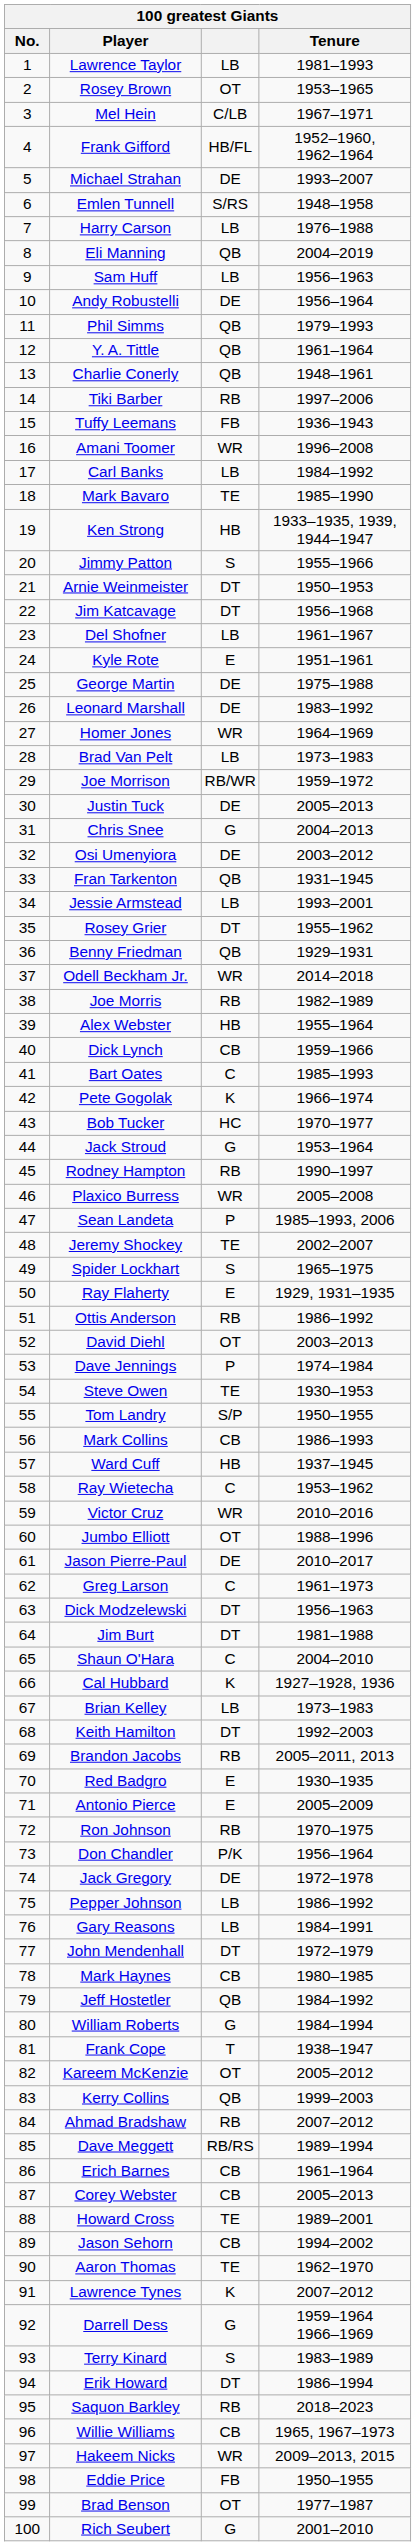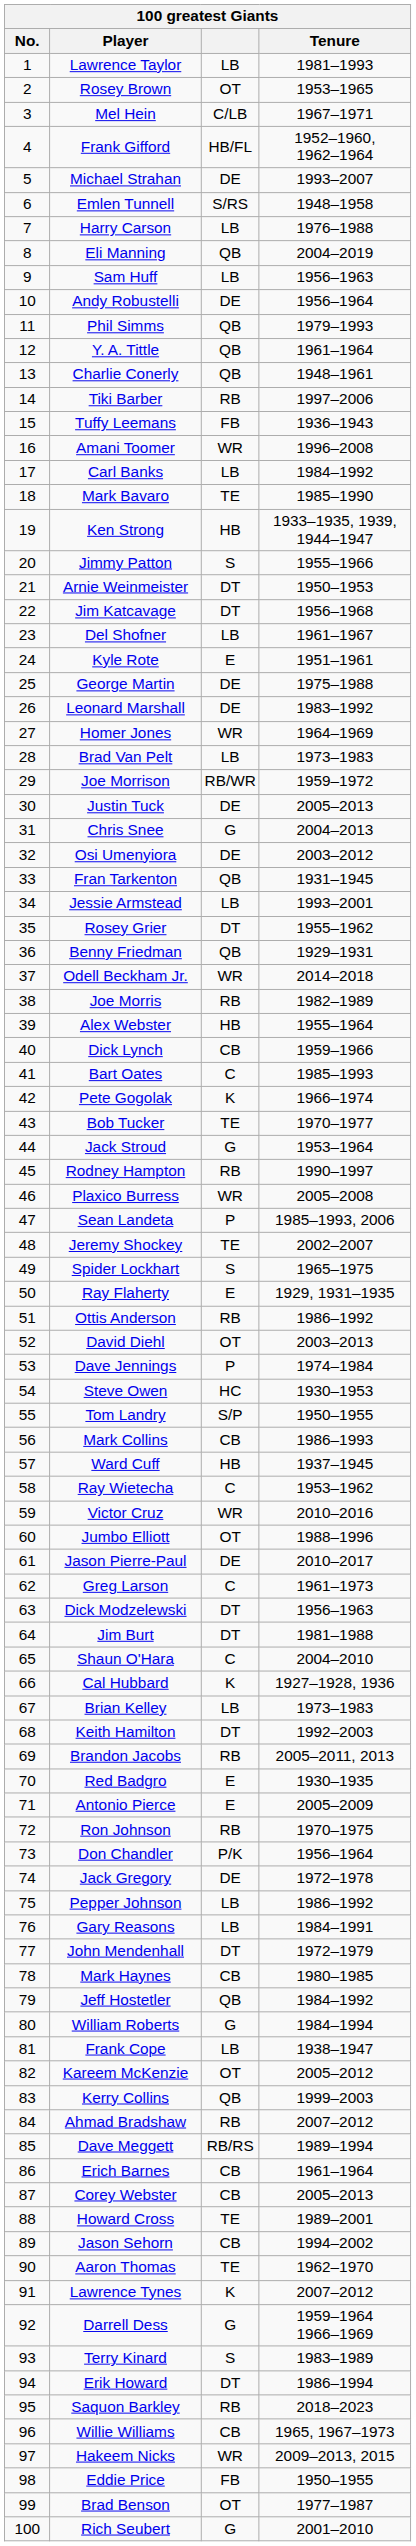(230, 1123) HC -> (230, 1123) TE
(230, 1391) TE -> (230, 1391) HC
(230, 2048) T -> (230, 2048) LB
